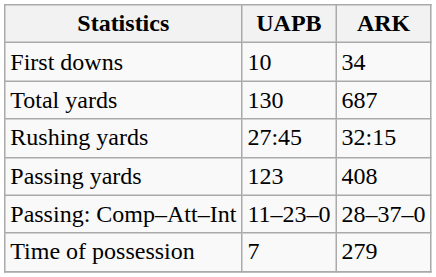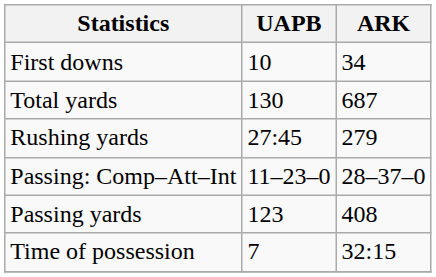(369, 137) 32:15 -> (360, 137) 279
rows swapped: (76, 175) <-> (123, 213)
(360, 251) 279 -> (369, 251) 32:15
